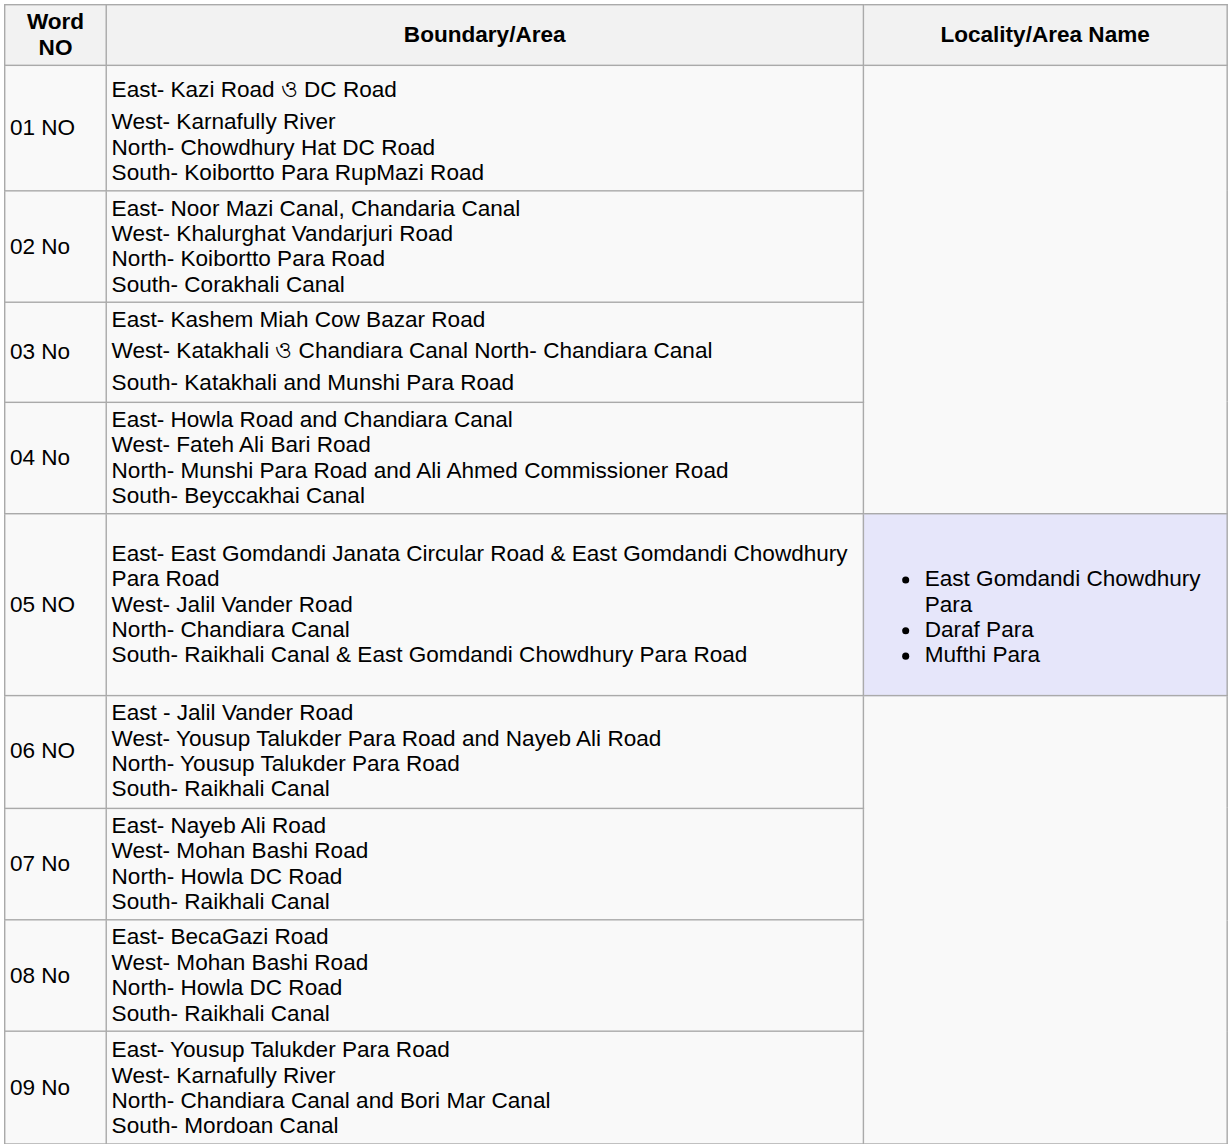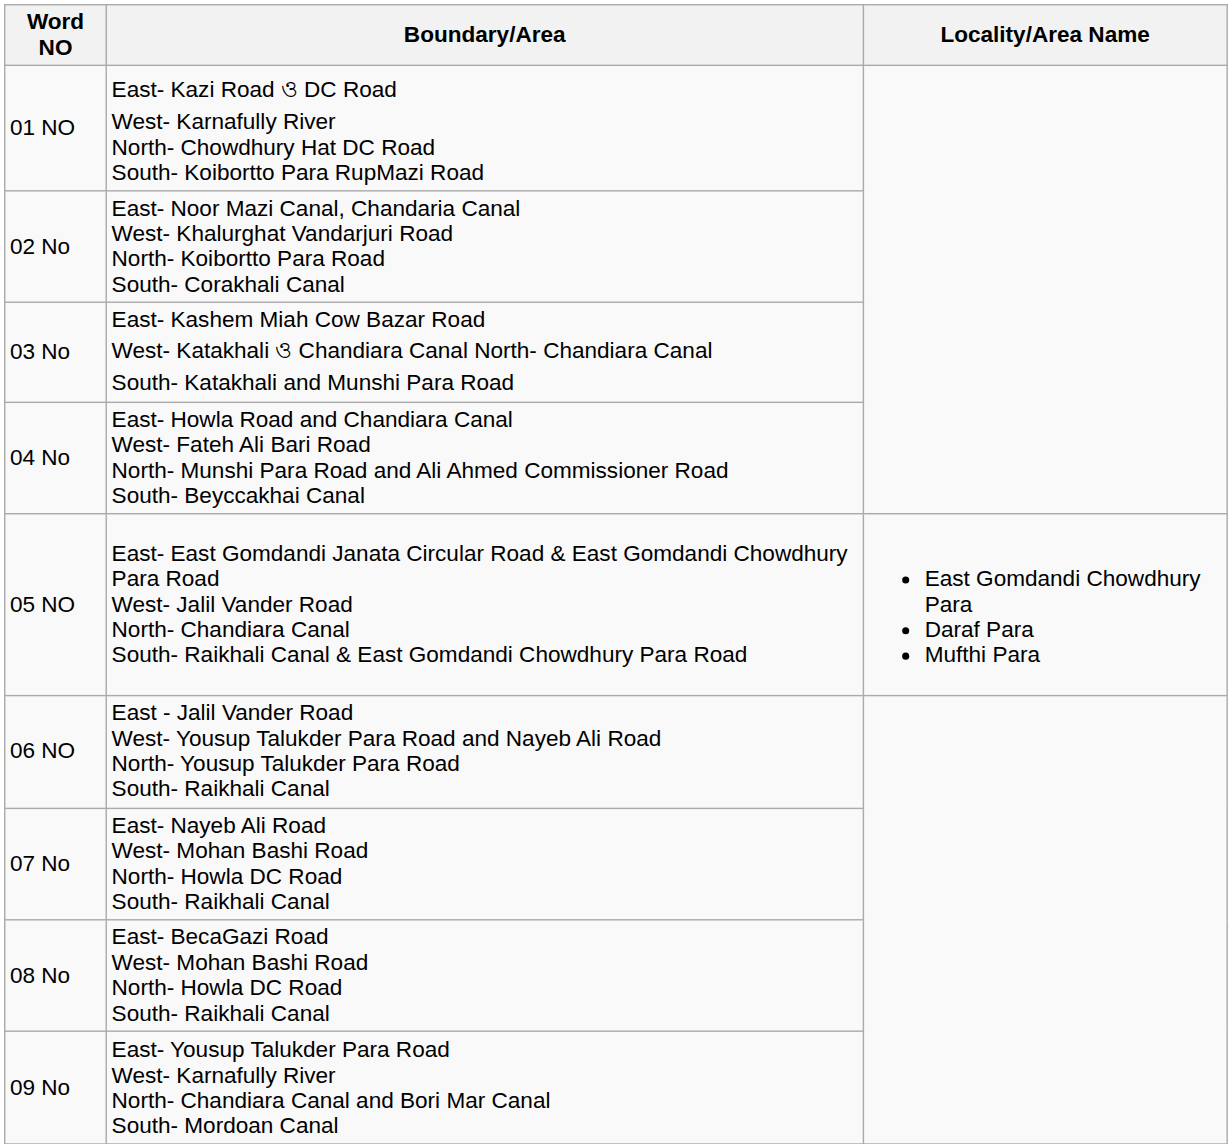(1045, 617) lavender background -> (1045, 617) no background
